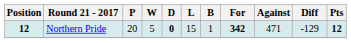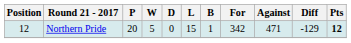(24, 28) bold -> (24, 28) normal
(171, 28) bold -> (171, 28) normal
(238, 28) bold -> (238, 28) normal
